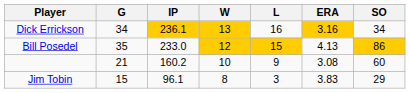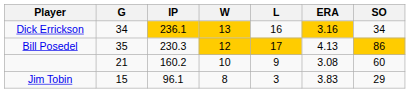(173, 46) 233.0 -> (173, 46) 230.3
(276, 46) 15 -> (276, 46) 17
